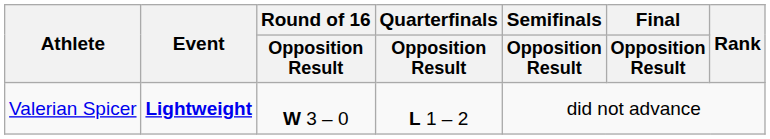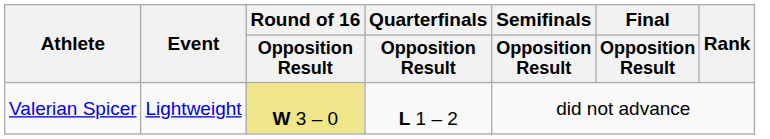(199, 109) bold -> (194, 109) normal
(316, 119) no background -> (305, 119) khaki background
